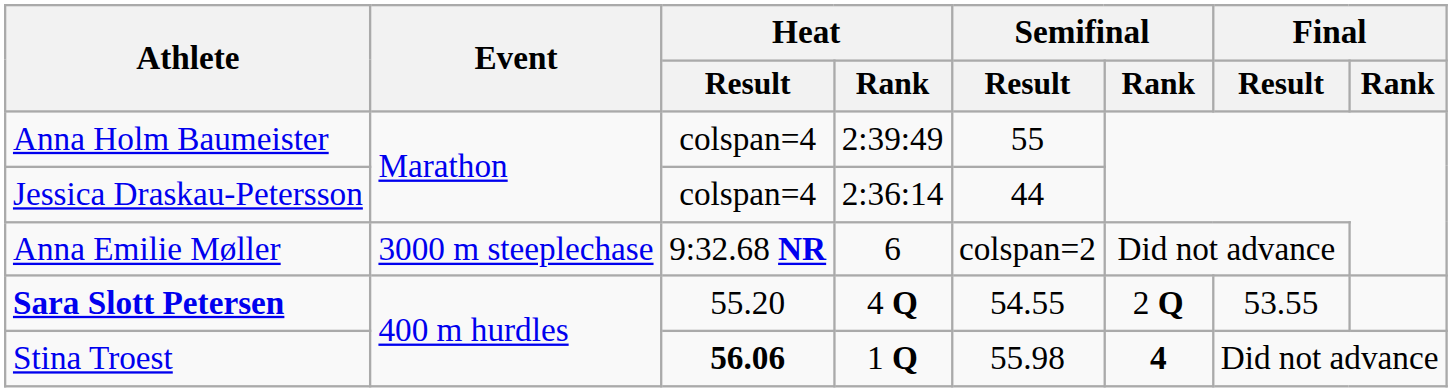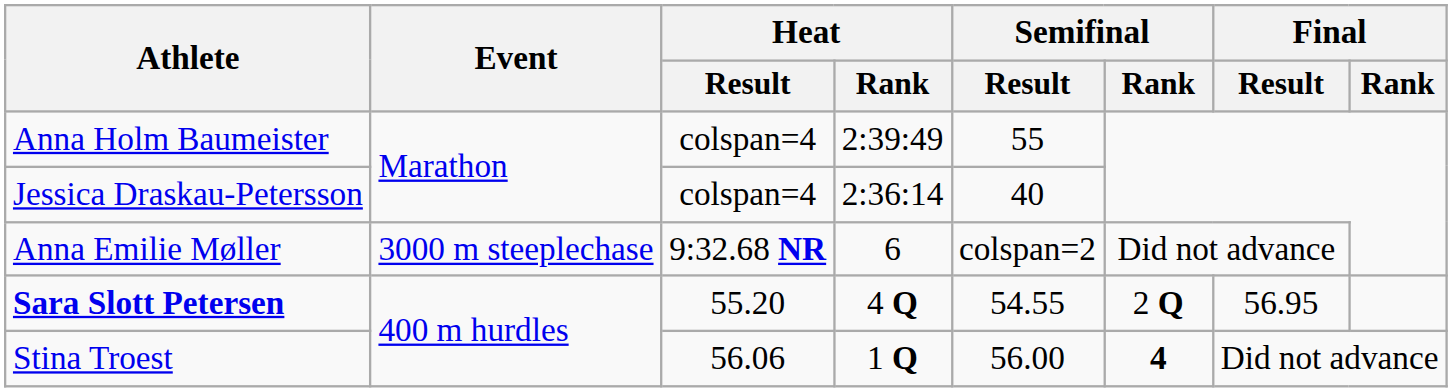(1027, 193) 44 -> (1027, 193) 40
(1281, 303) 53.55 -> (1281, 303) 56.95
(748, 358) bold -> (748, 358) normal
(1027, 358) 55.98 -> (1027, 358) 56.00
